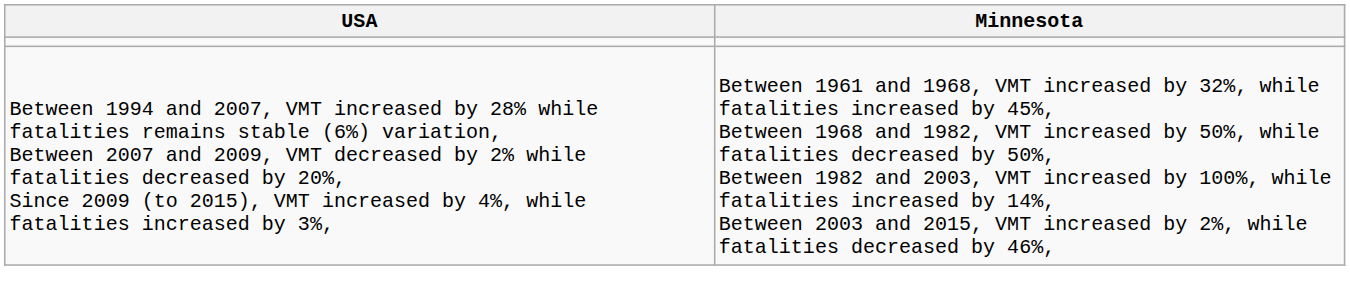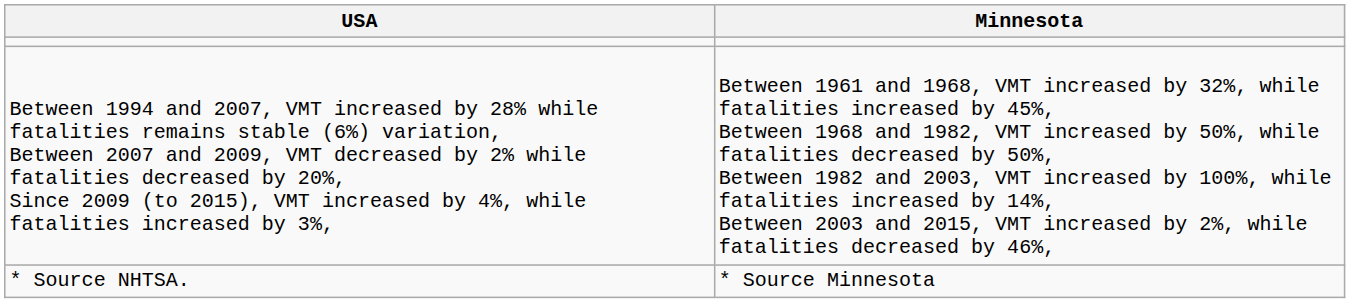+ row: (100, 281)
